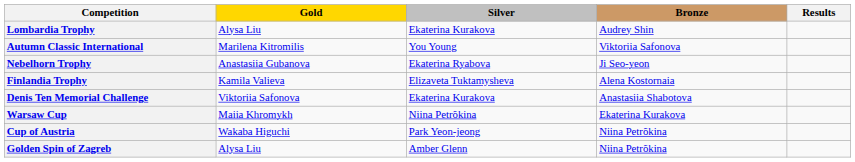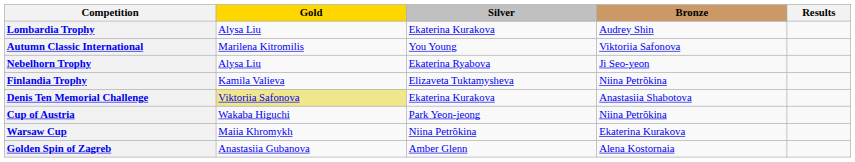(264, 64) Anastasiia Gubanova -> (240, 64) Alysa Liu
(637, 81) Alena Kostornaia -> (633, 81) Niina Petrõkina
(259, 98) no background -> (259, 98) khaki background
rows swapped: (41, 132) <-> (37, 115)
(240, 149) Alysa Liu -> (264, 149) Anastasiia Gubanova
(633, 149) Niina Petrõkina -> (637, 149) Alena Kostornaia
